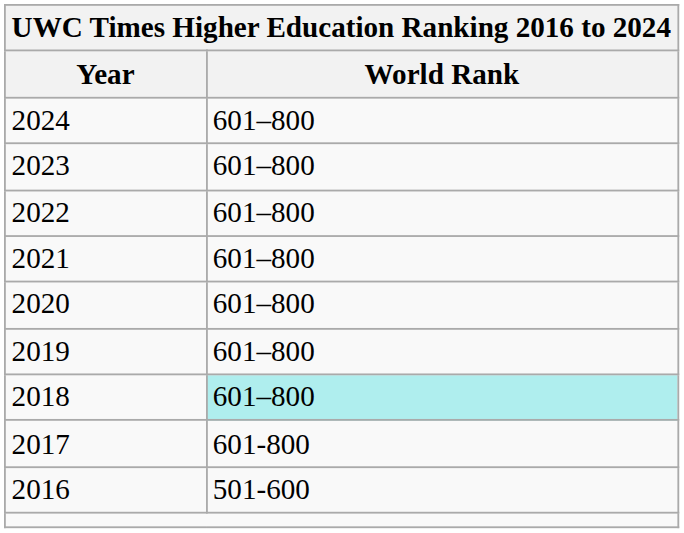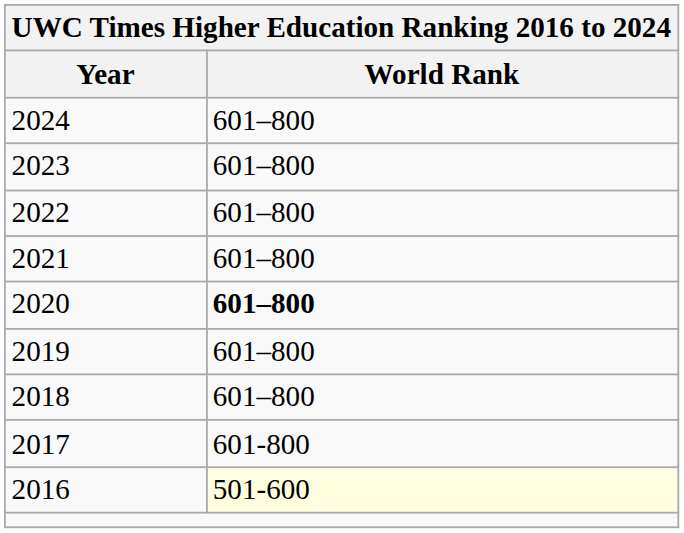(264, 304) normal -> (264, 304) bold
(264, 397) paleturquoise background -> (264, 397) no background
(261, 489) no background -> (261, 489) lightyellow background
